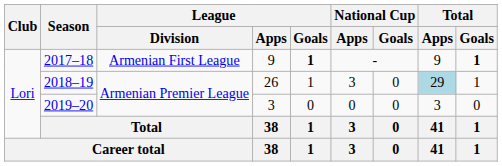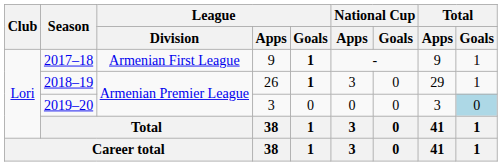(477, 60) bold -> (477, 60) normal
(311, 82) normal -> (311, 82) bold
(437, 82) lightblue background -> (437, 82) no background
(477, 104) no background -> (477, 104) lightblue background
